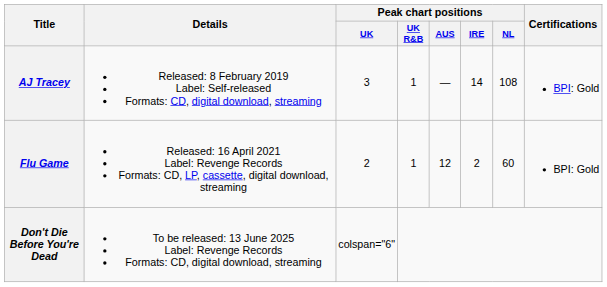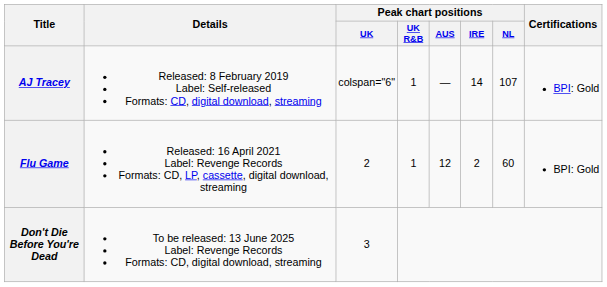(367, 83) 3 -> (367, 83) colspan="6"
(508, 83) 108 -> (508, 83) 107
(367, 244) colspan="6" -> (367, 244) 3
